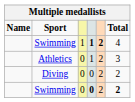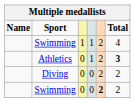(92, 43) bold -> (92, 43) normal
(101, 43) bold -> (101, 43) normal
(118, 59) normal -> (118, 59) bold
(92, 90) bold -> (92, 90) normal
(101, 90) normal -> (101, 90) bold
(118, 90) bold -> (118, 90) normal
